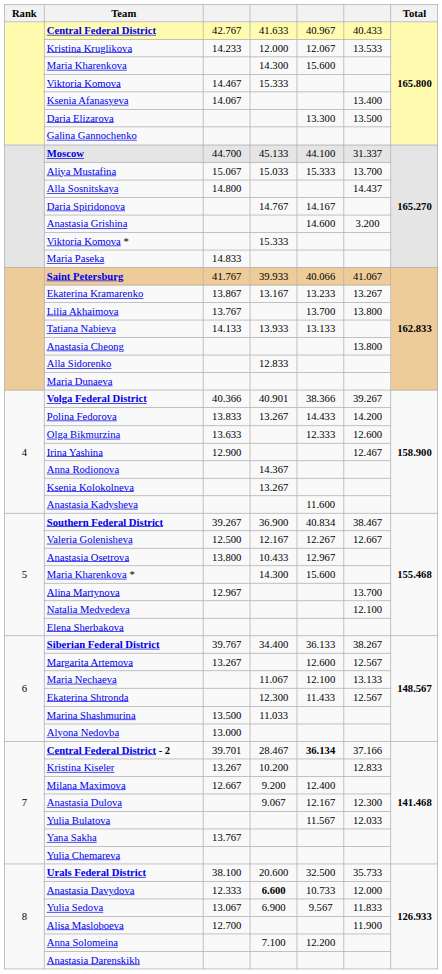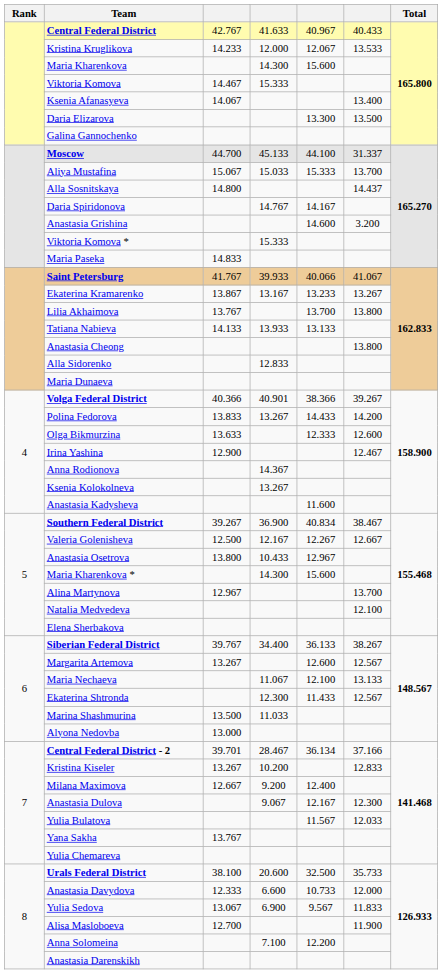(321, 750) bold -> (321, 750) normal
(274, 890) bold -> (274, 890) normal
